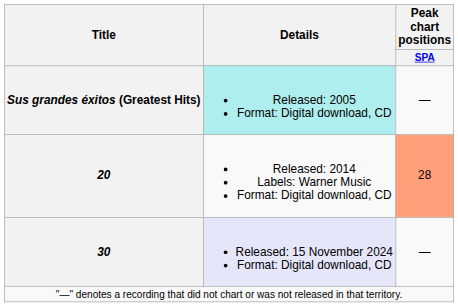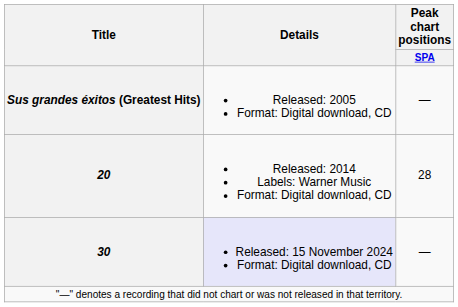(299, 107) paleturquoise background -> (299, 107) no background
(425, 176) lightsalmon background -> (425, 176) no background
